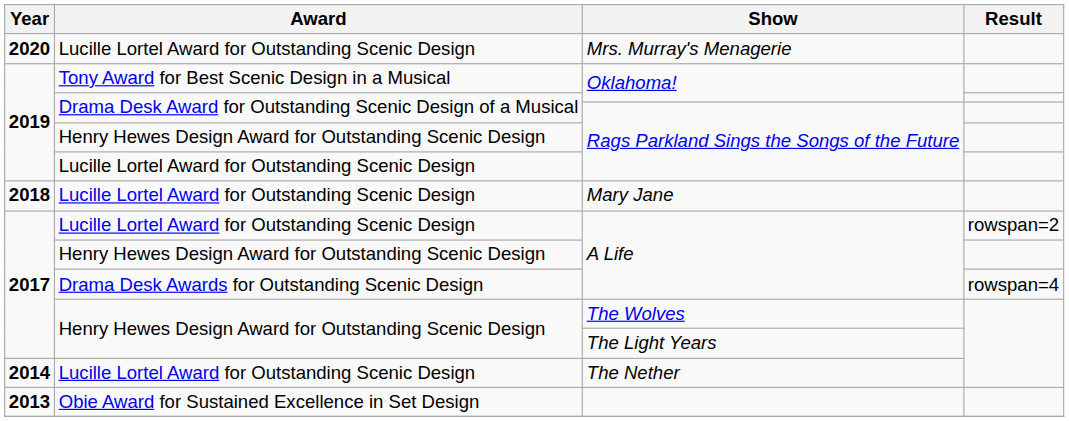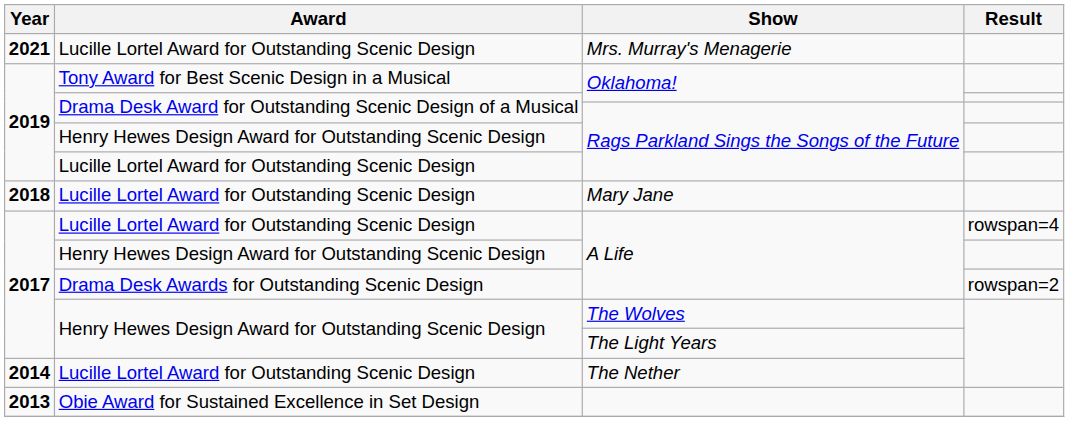(30, 48) 2020 -> (30, 48) 2021
(1013, 225) rowspan=2 -> (1013, 225) rowspan=4
(1013, 284) rowspan=4 -> (1013, 284) rowspan=2
